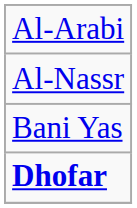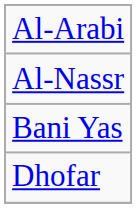(60, 176) bold -> (56, 176) normal
